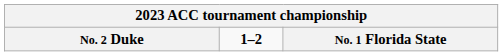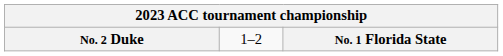(251, 39) bold -> (251, 39) normal
